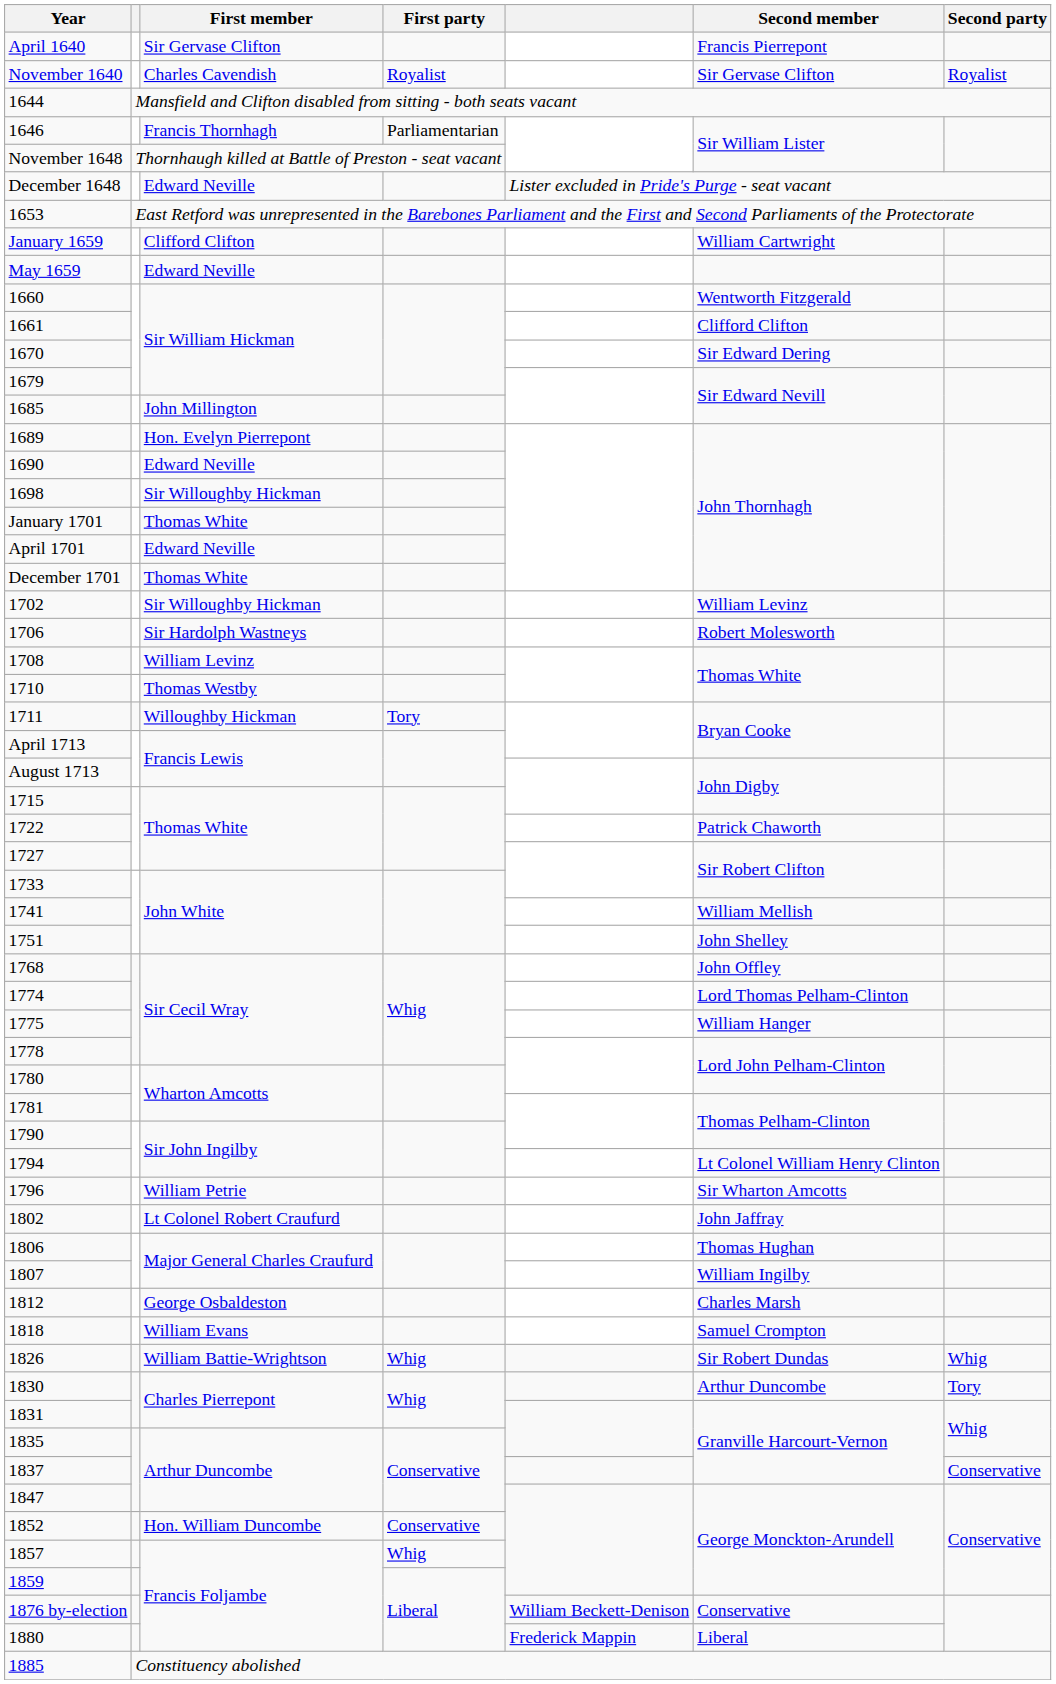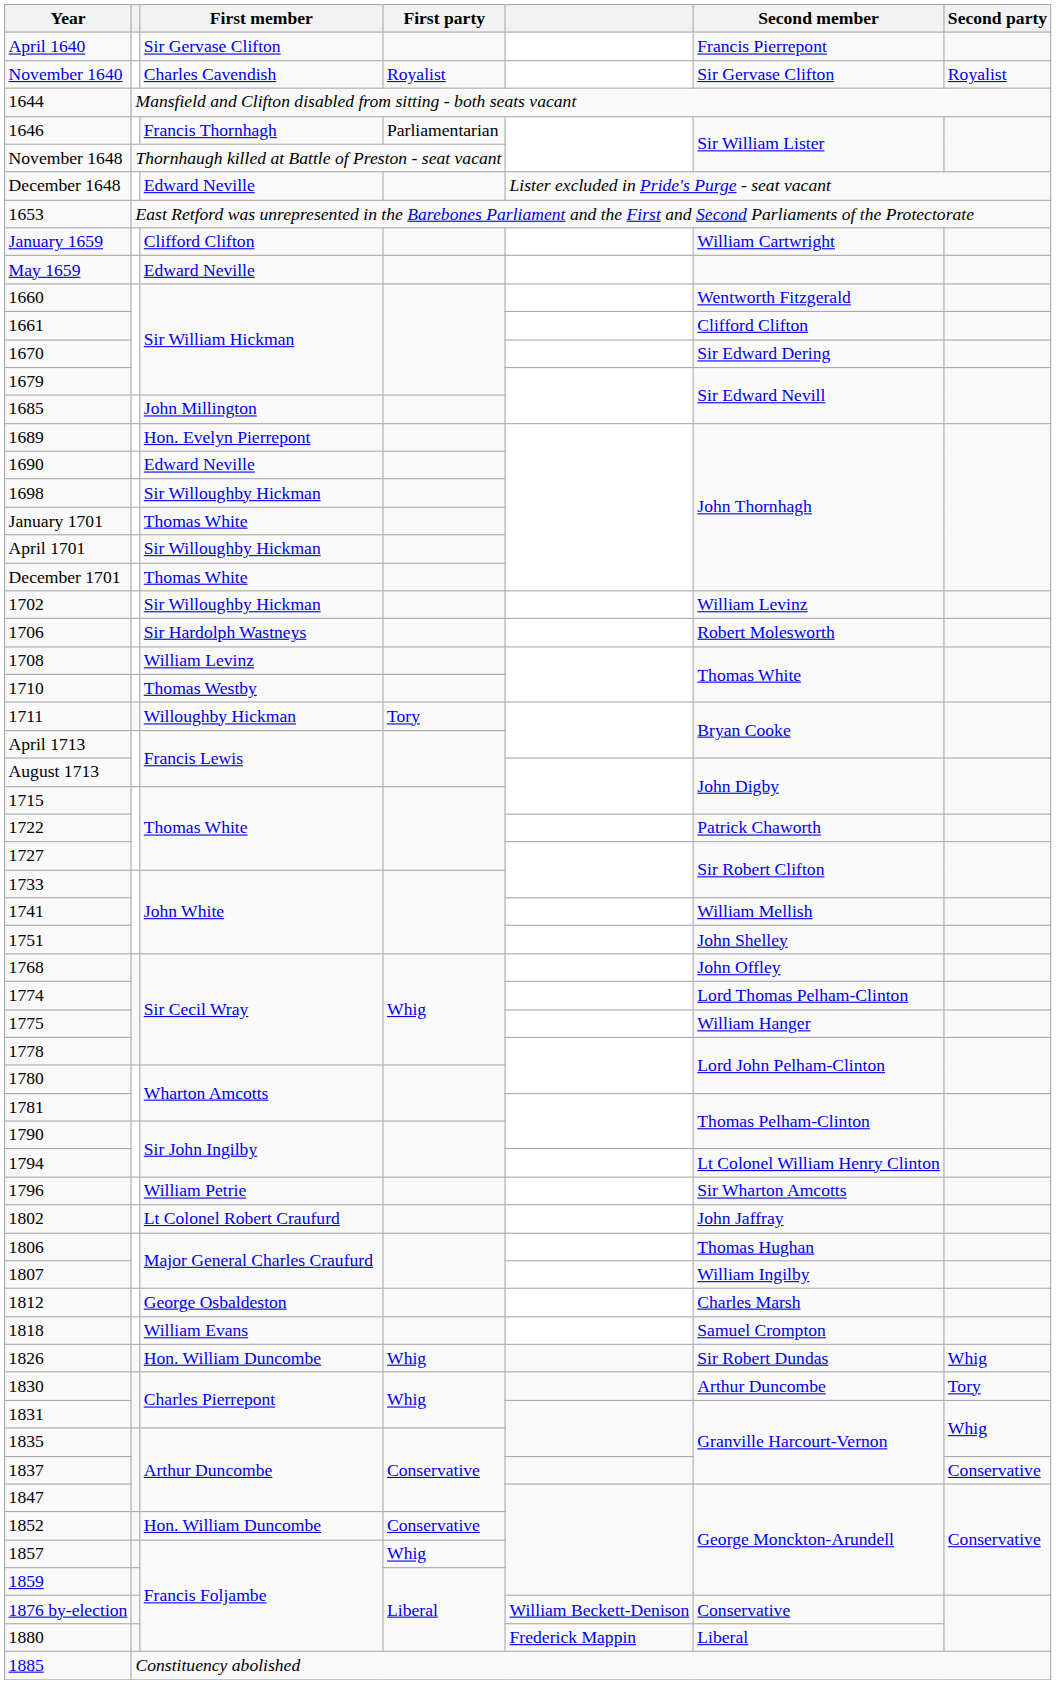(199, 548) Edward Neville -> (232, 548) Sir Willoughby Hickman
(235, 1358) William Battie-Wrightson -> (232, 1358) Hon. William Duncombe
